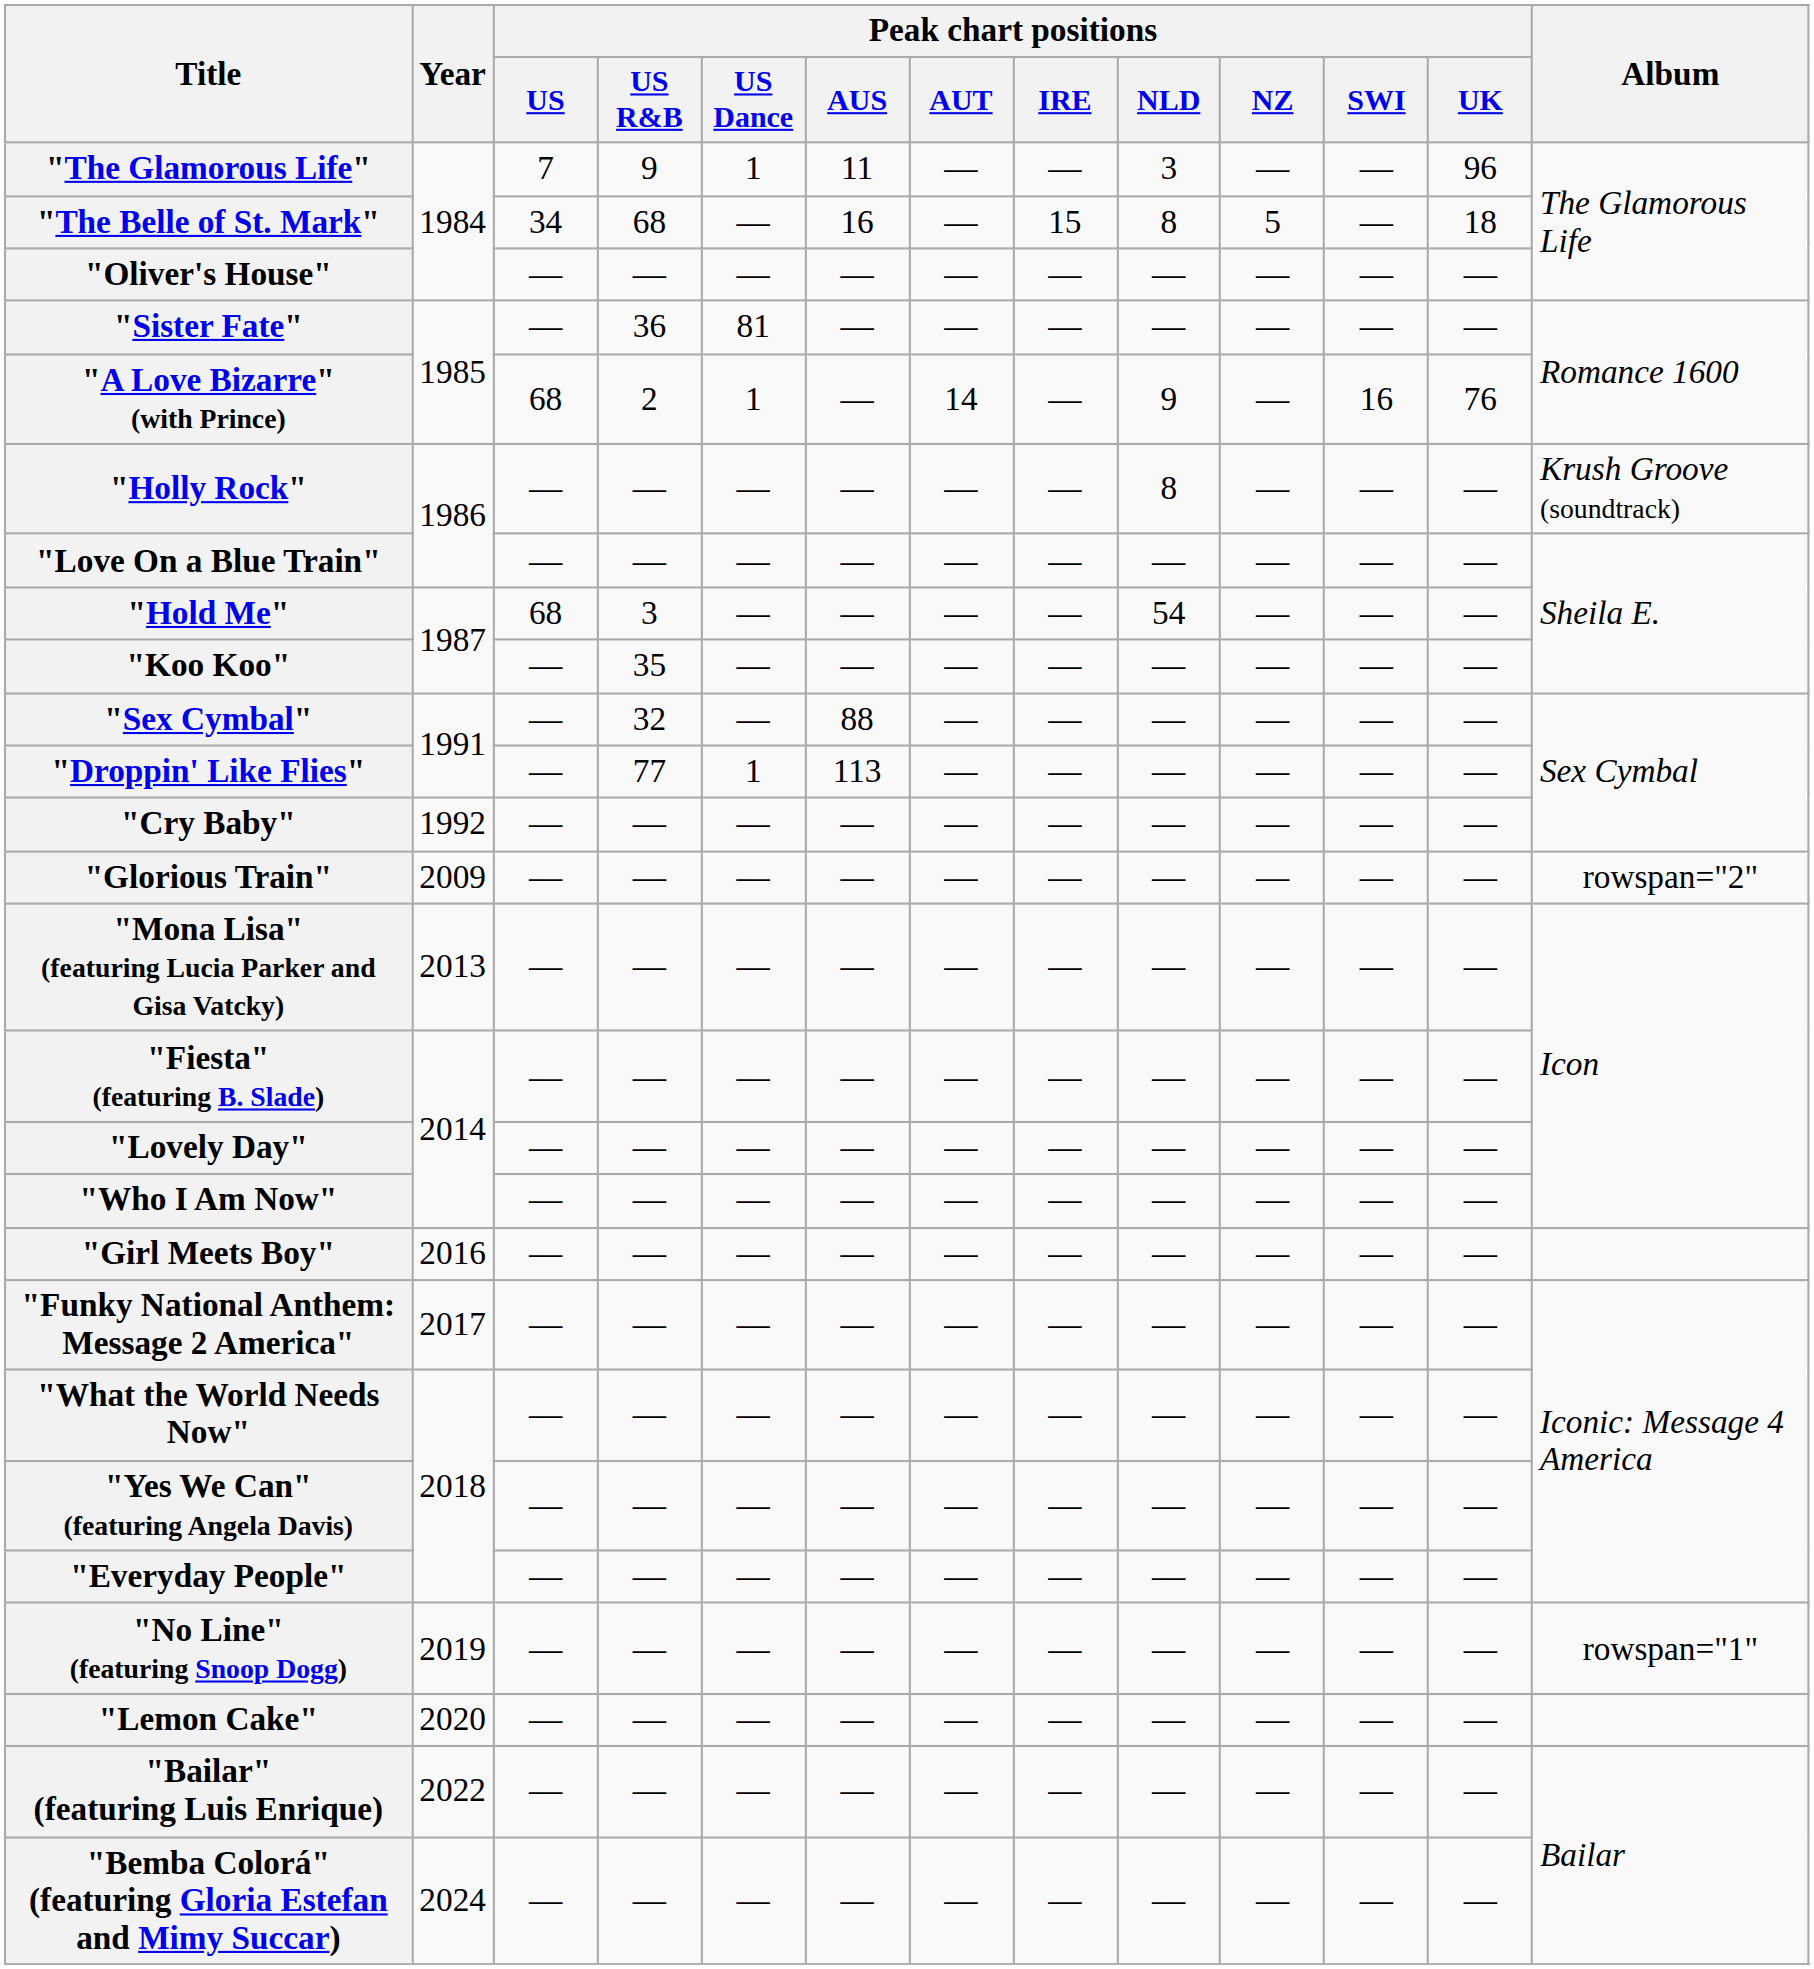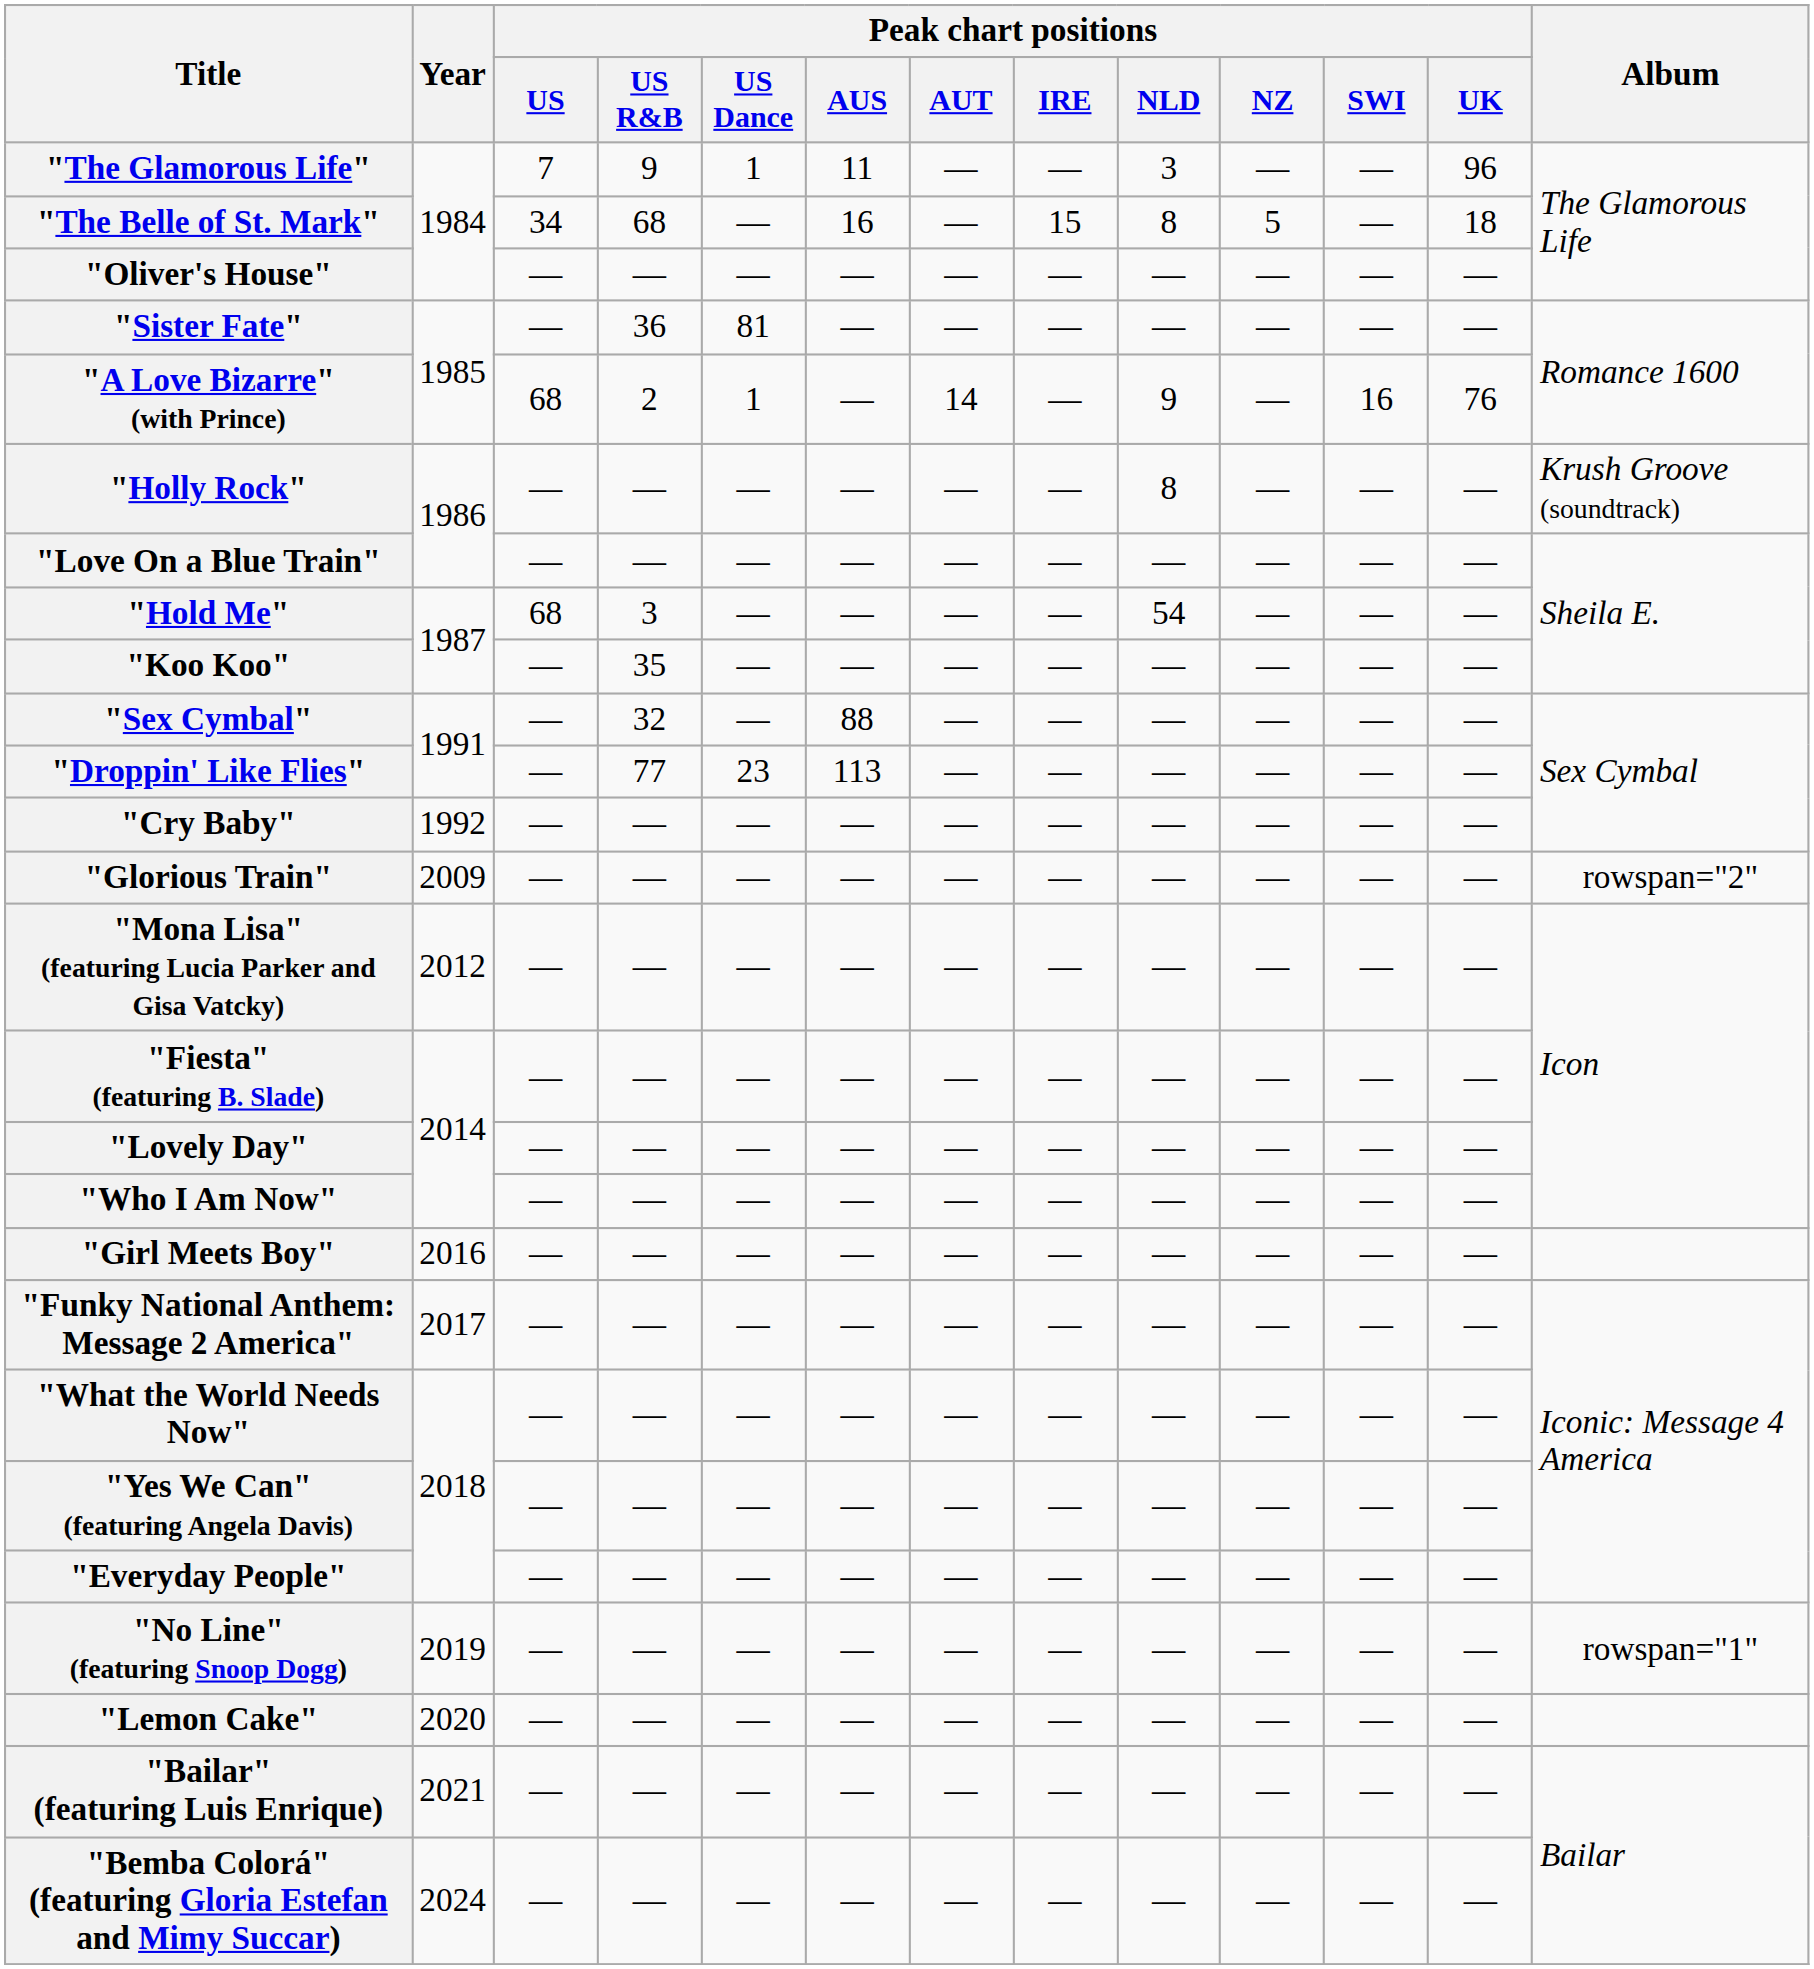(753, 771) 1 -> (753, 771) 23
(453, 966) 2013 -> (453, 966) 2012
(453, 1790) 2022 -> (453, 1790) 2021
